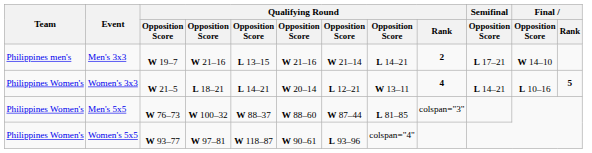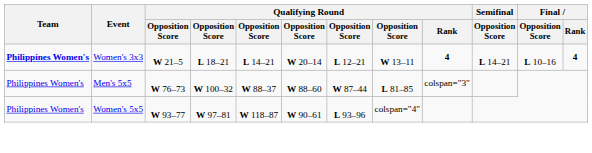- row: (107, 57)
(45, 83) normal -> (48, 57) bold
(570, 83) 5 -> (575, 57) 4
